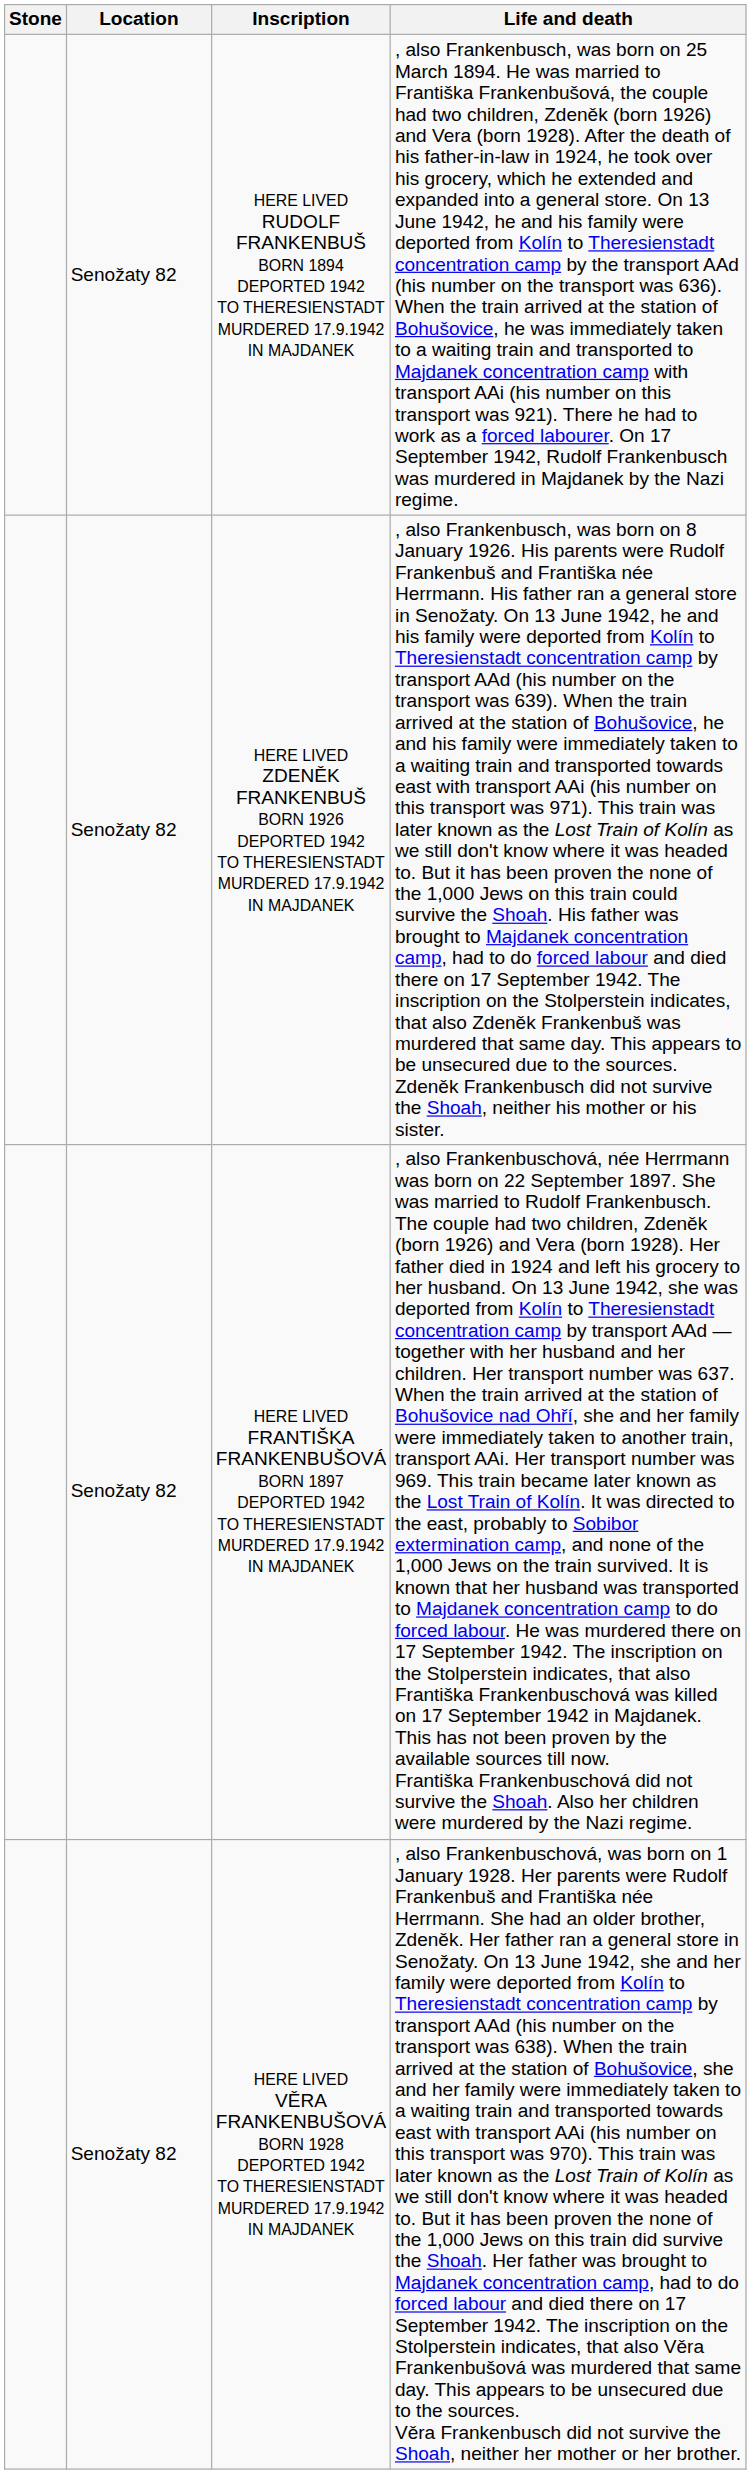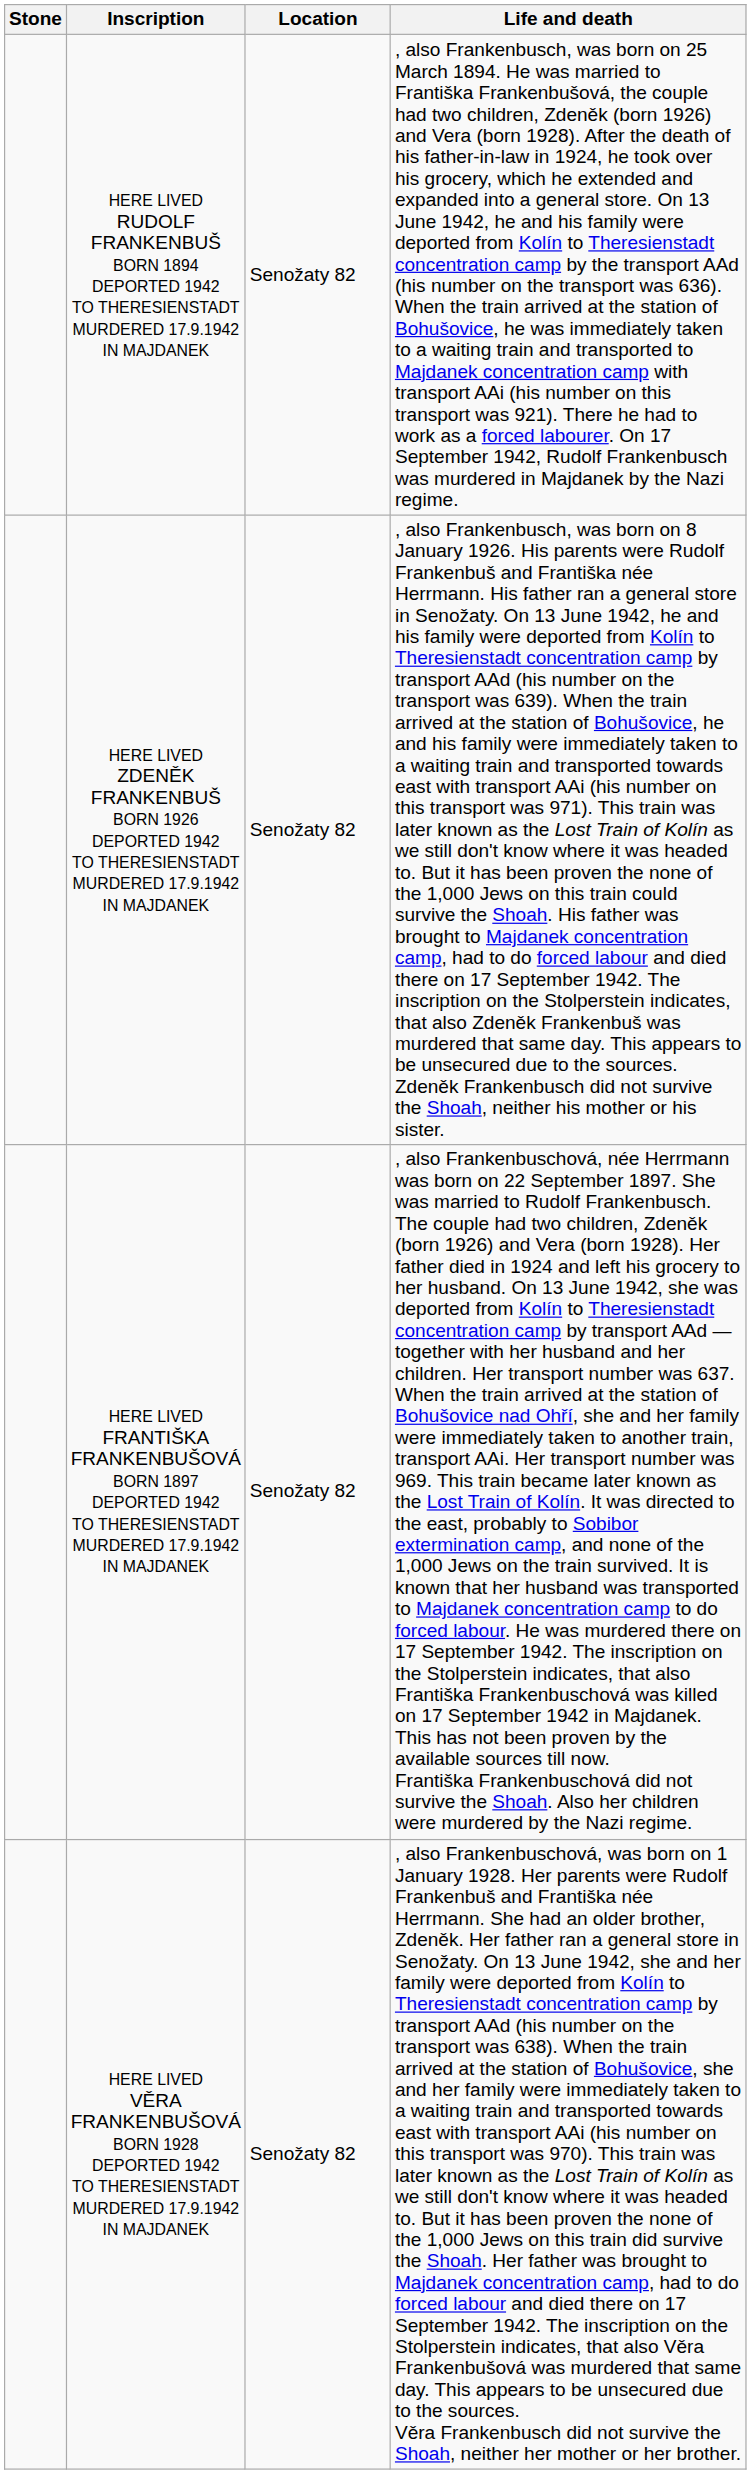columns swapped: (301, 19) <-> (139, 19)
